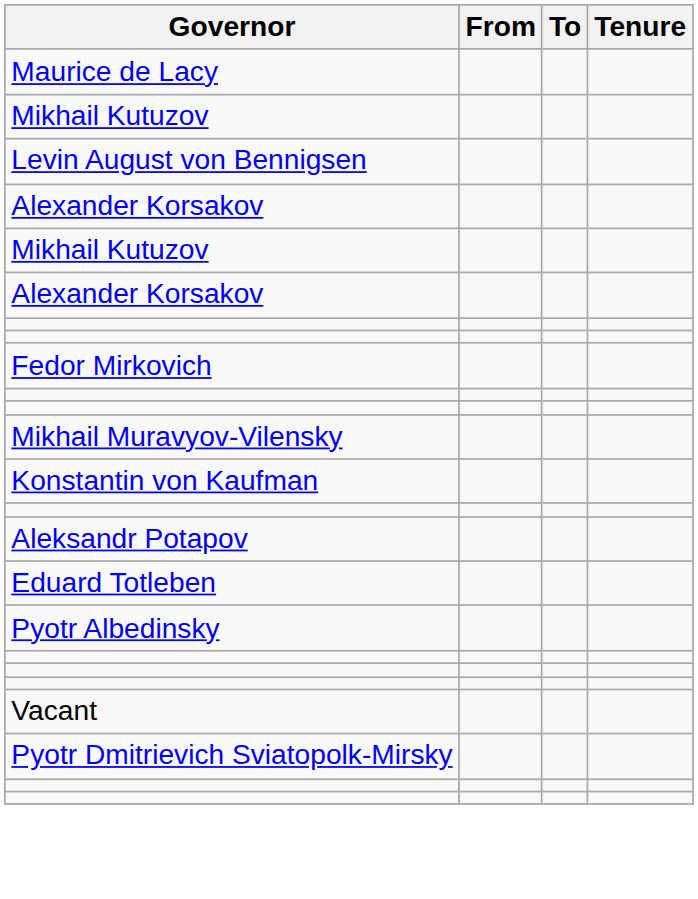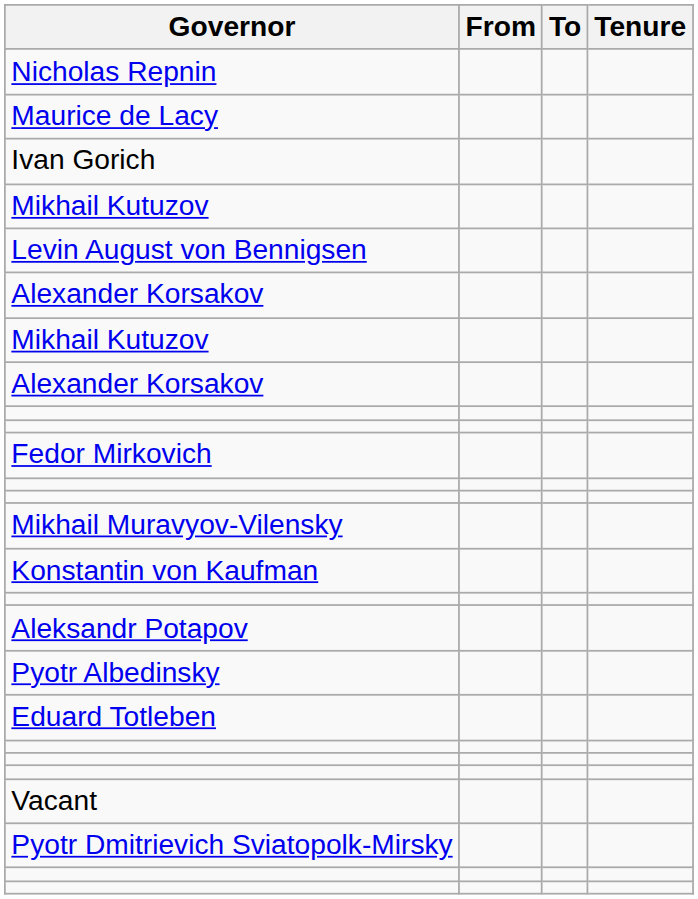+ row: (114, 71)
+ row: (83, 160)
rows swapped: (115, 627) <-> (114, 582)
